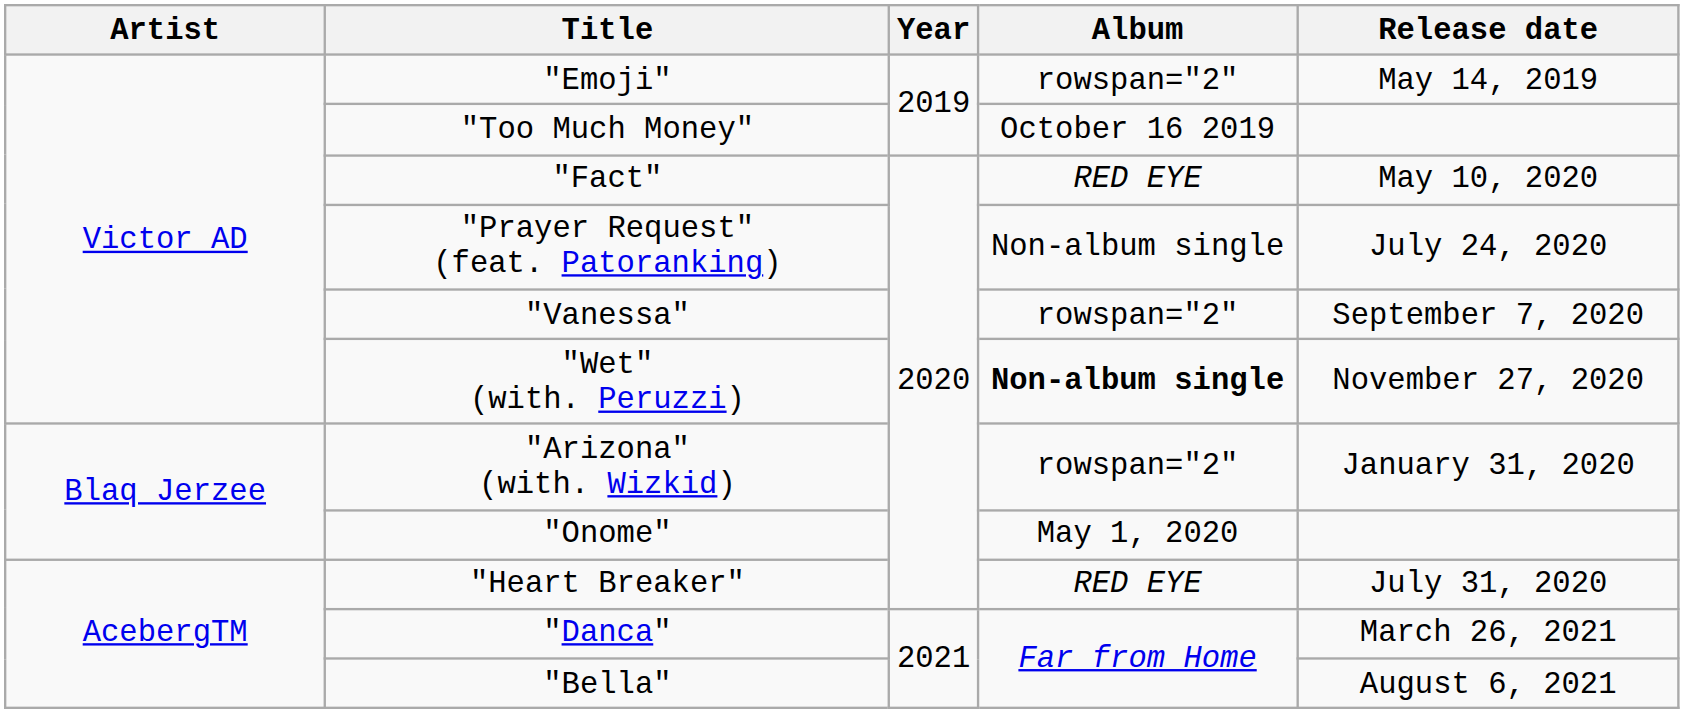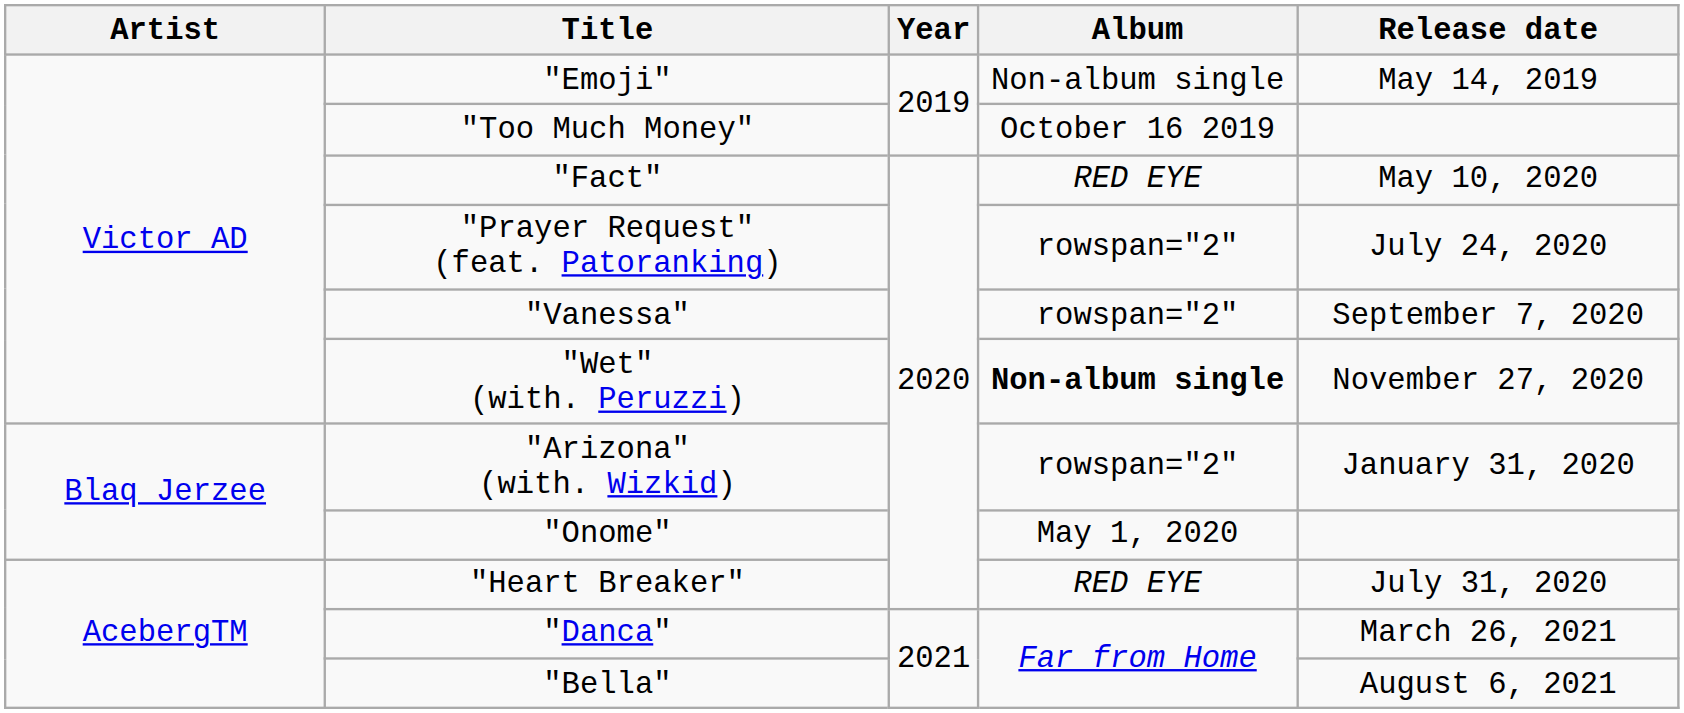(1138, 80) rowspan="2" -> (1138, 80) Non-album single
(1138, 247) Non-album single -> (1138, 247) rowspan="2"
